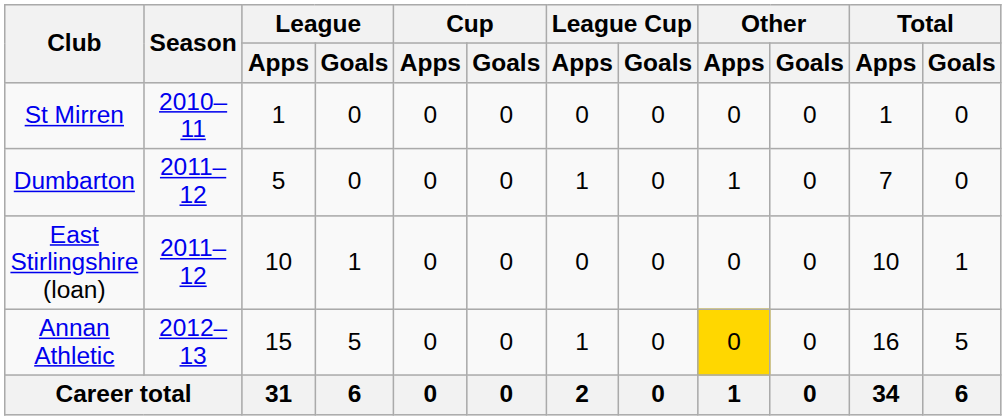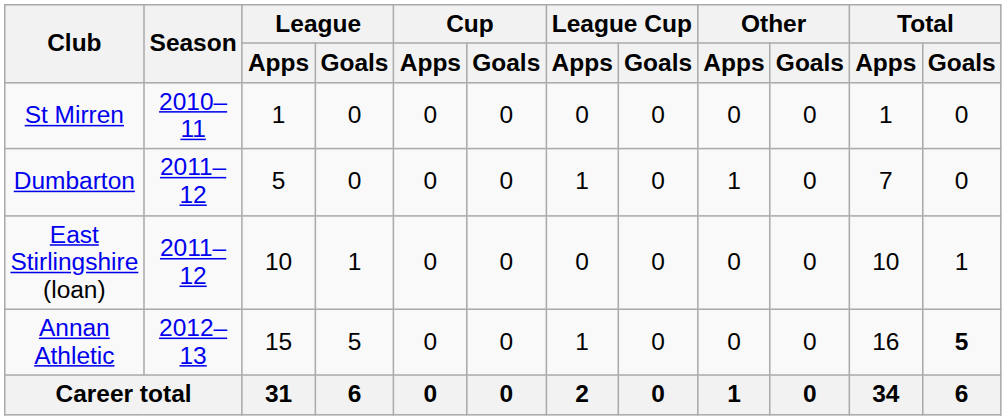(734, 341) gold background -> (734, 341) no background
(962, 341) normal -> (962, 341) bold
